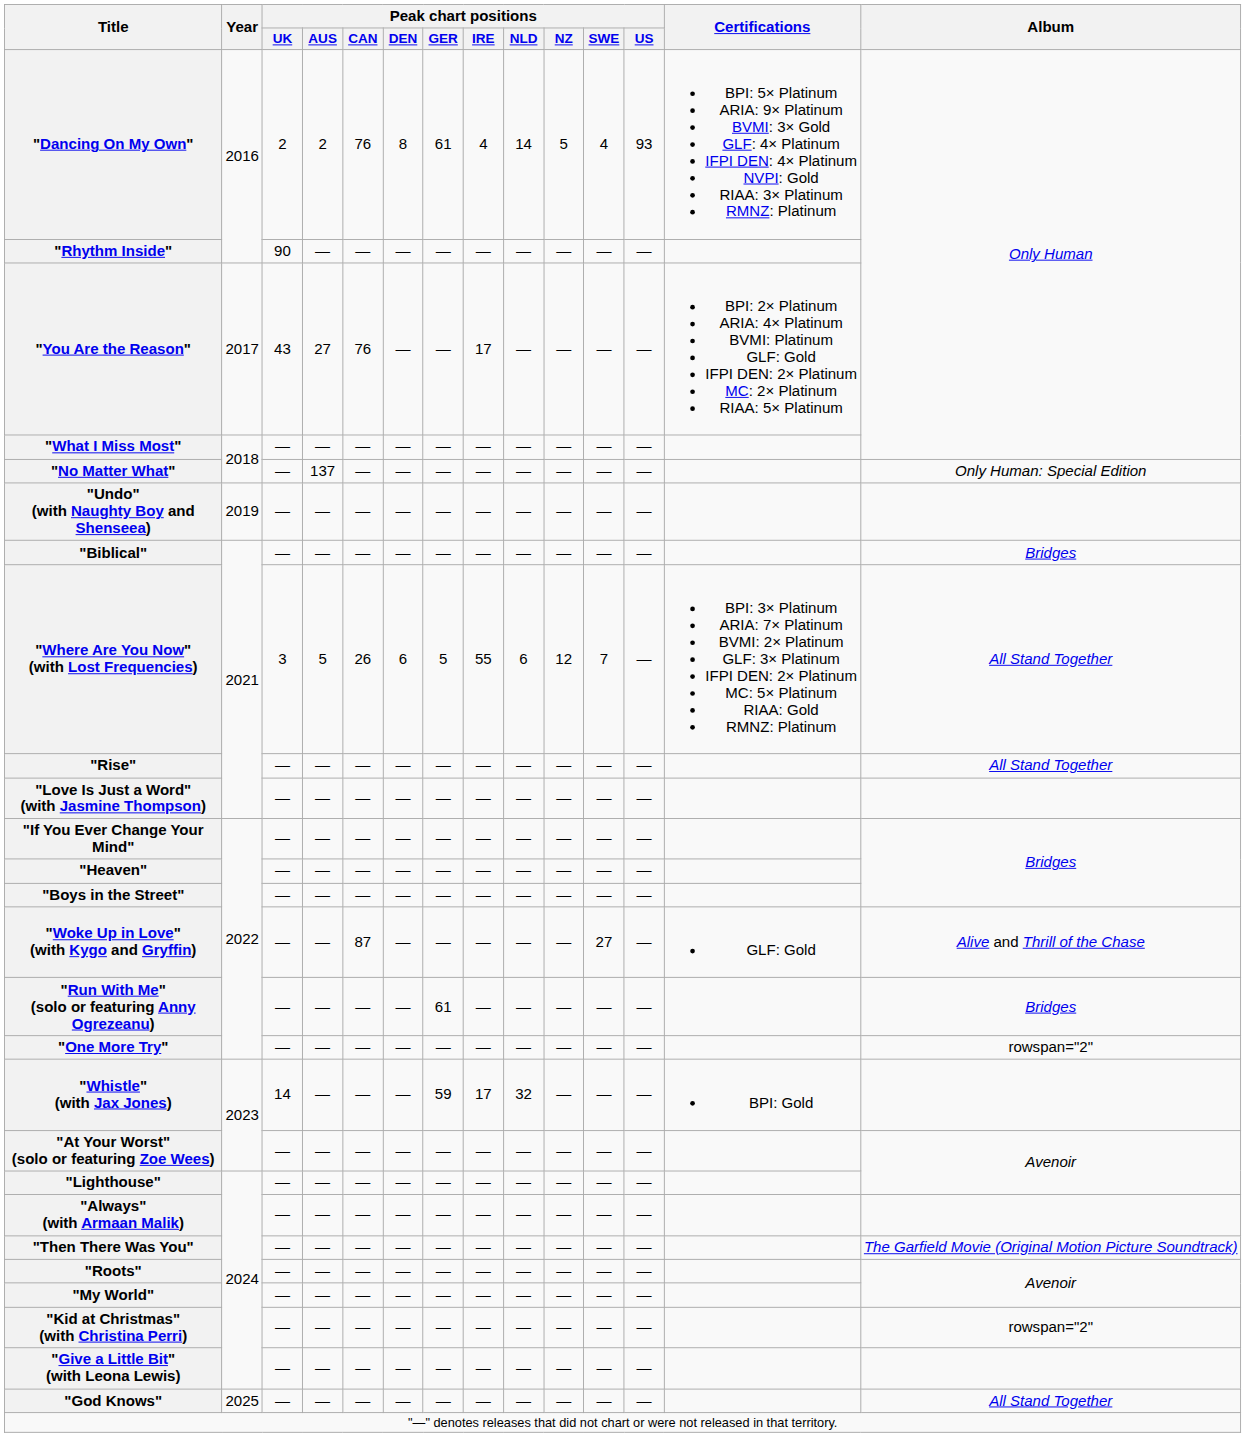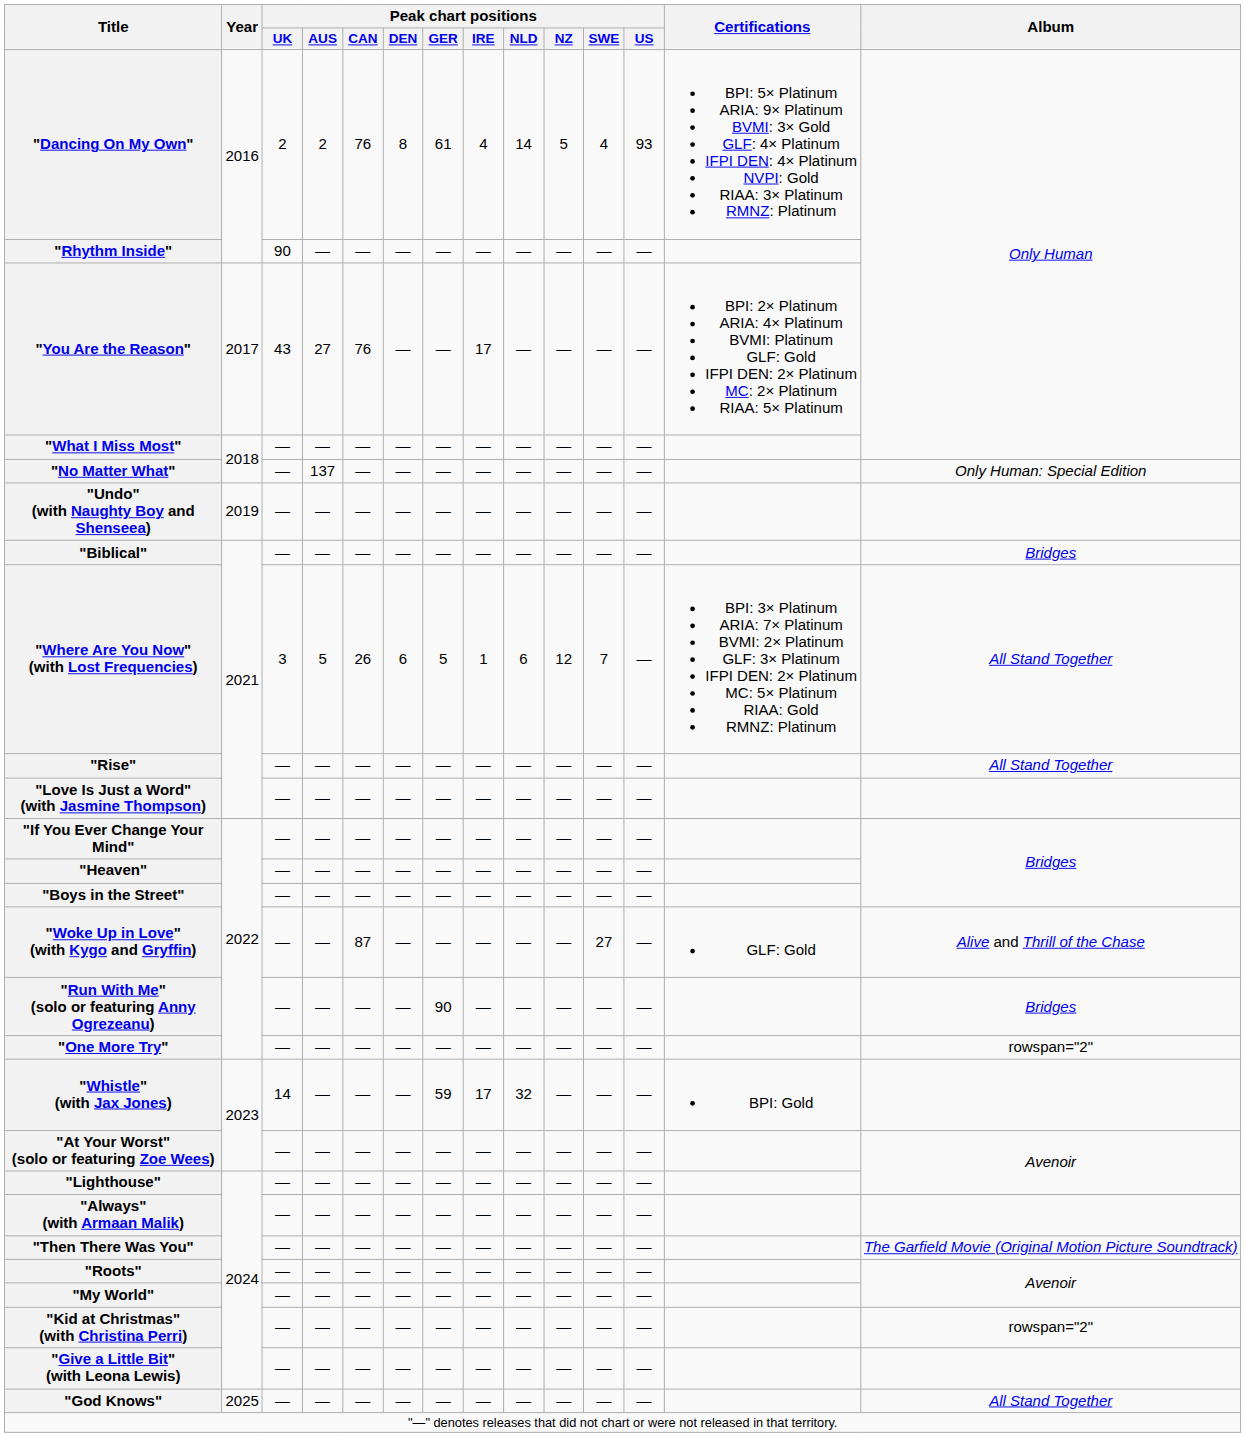(483, 659) 55 -> (483, 659) 1
(443, 1006) 61 -> (443, 1006) 90
